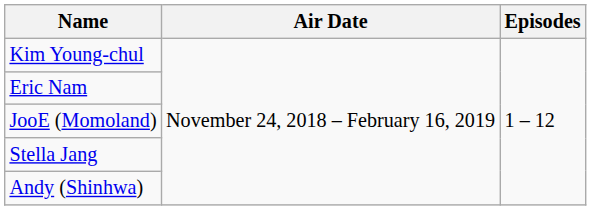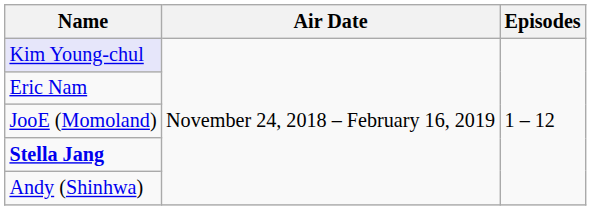(77, 54) no background -> (77, 54) lavender background
(53, 154) normal -> (57, 154) bold
